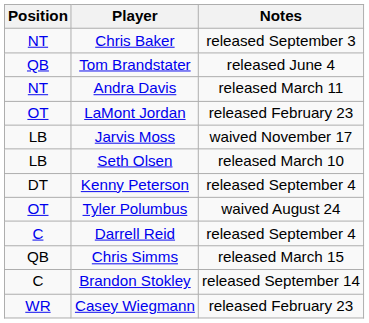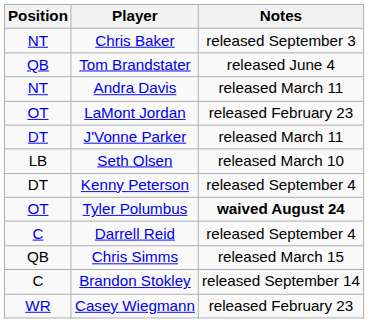- row: (135, 137)
+ row: (135, 137)
(281, 209) normal -> (281, 209) bold
